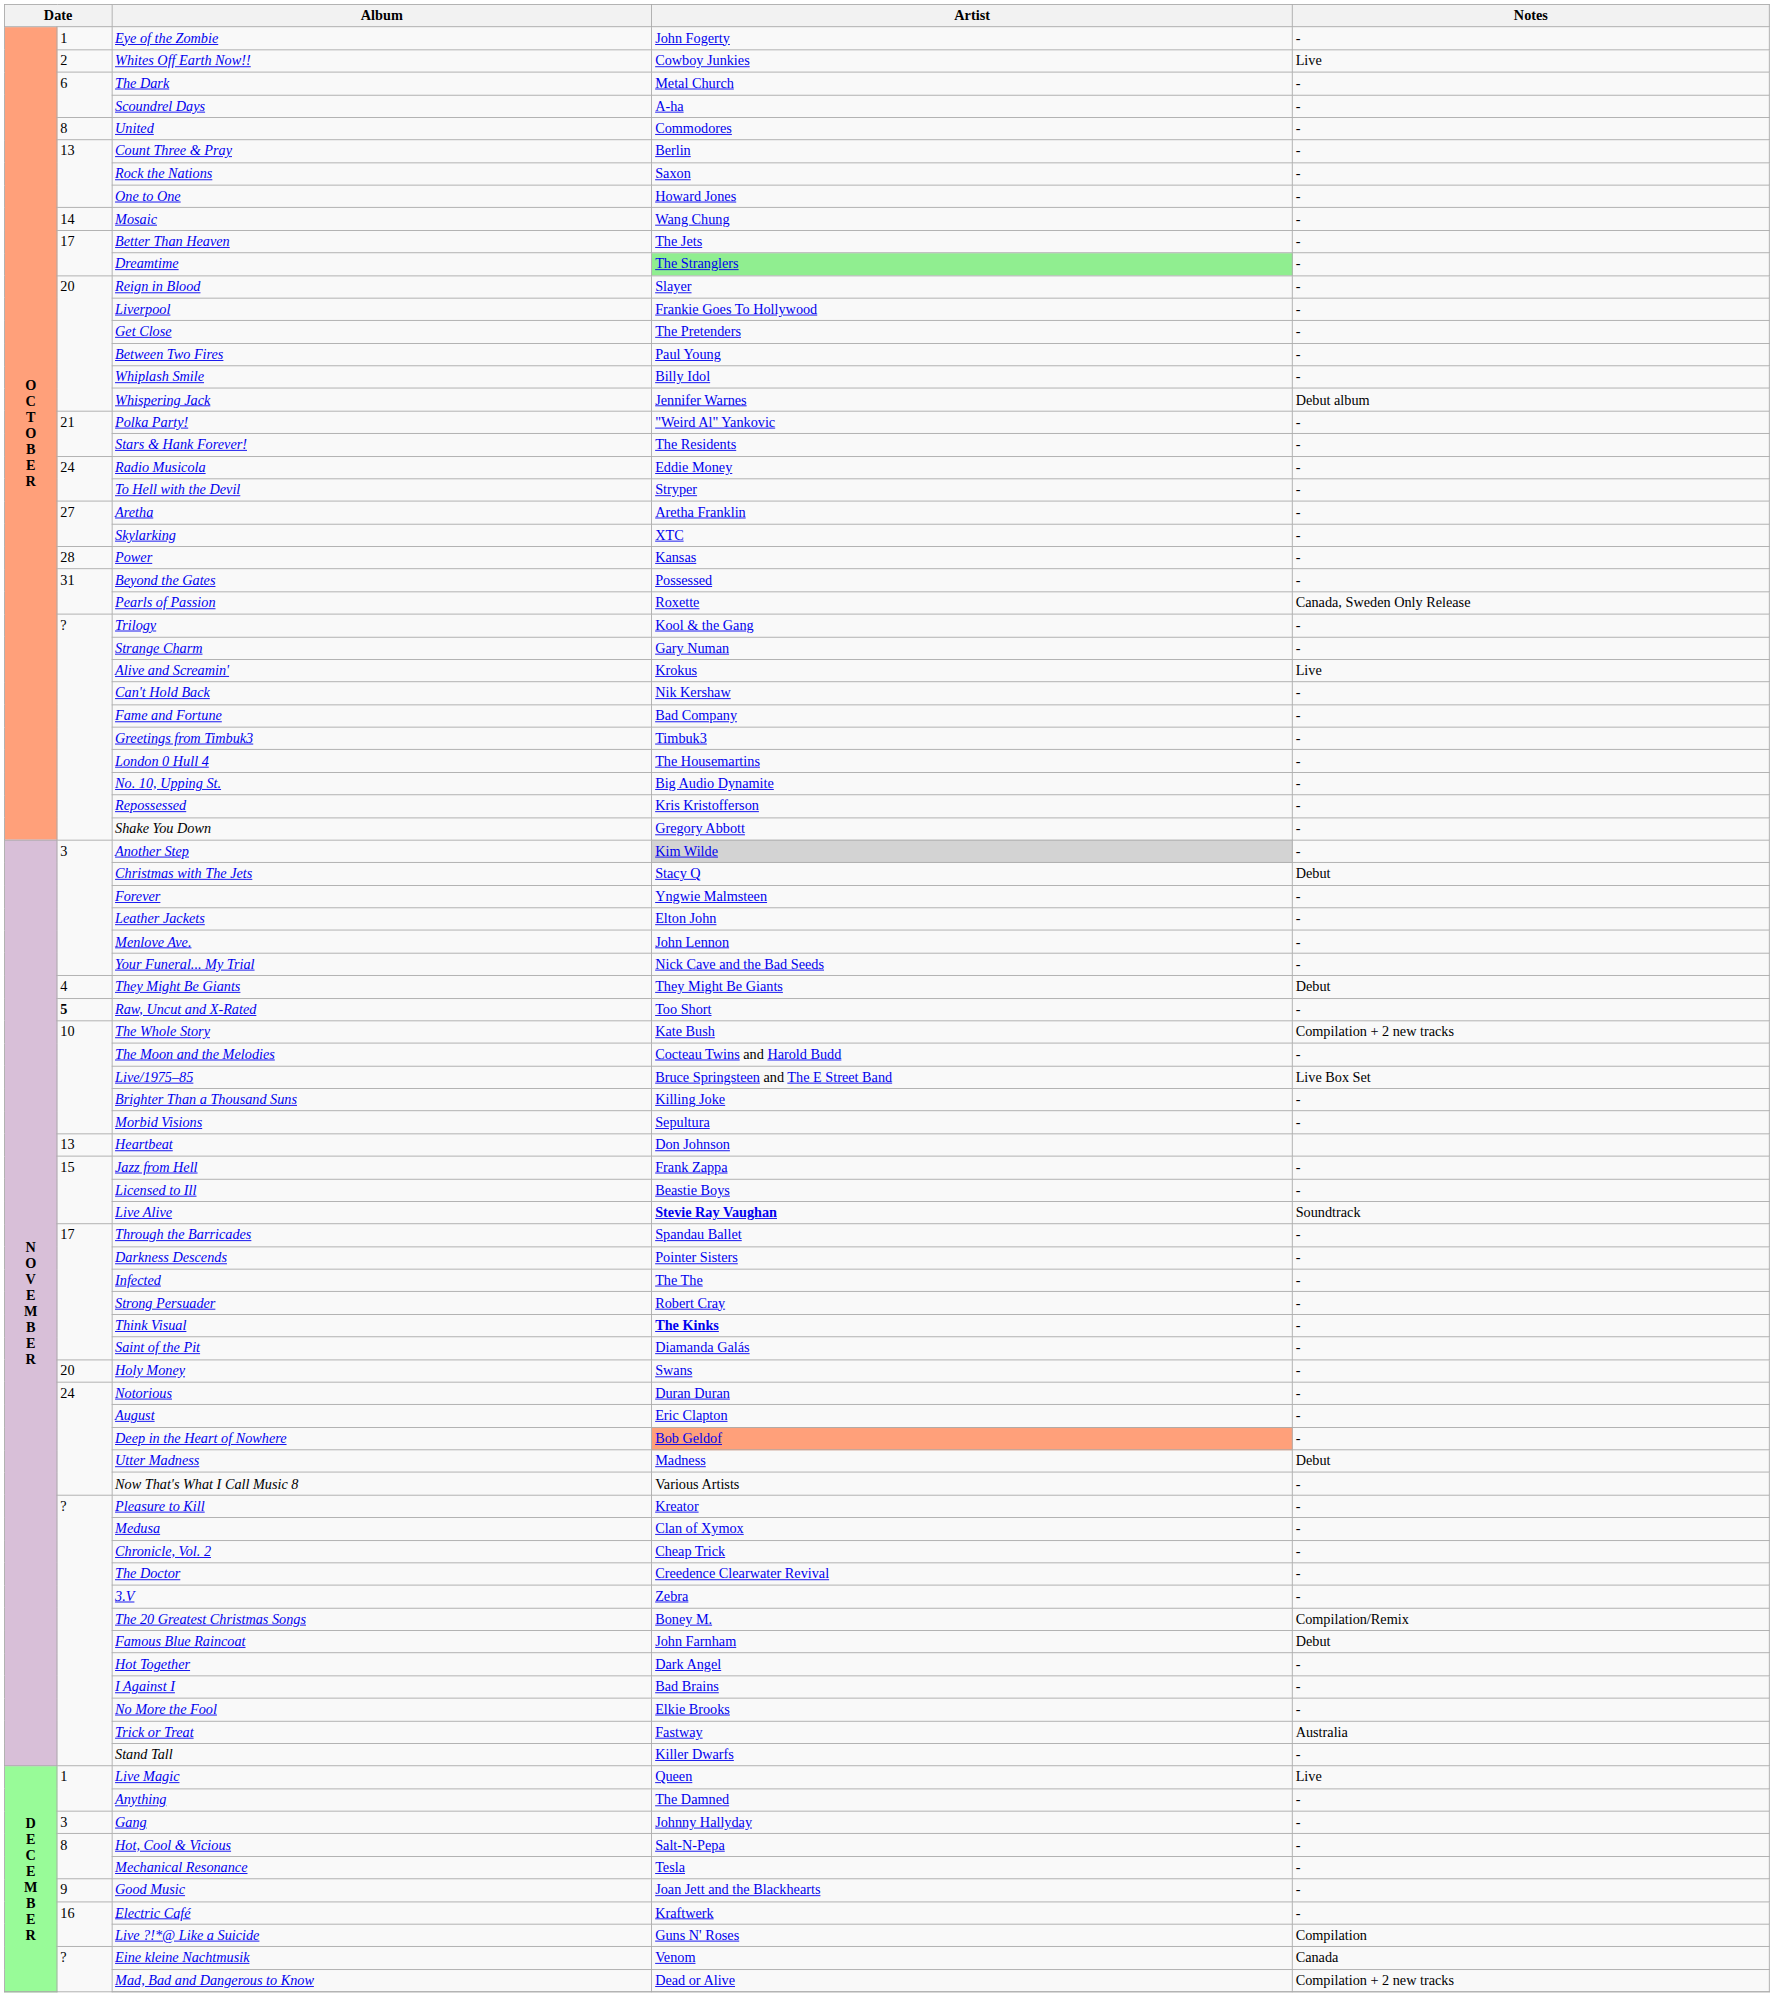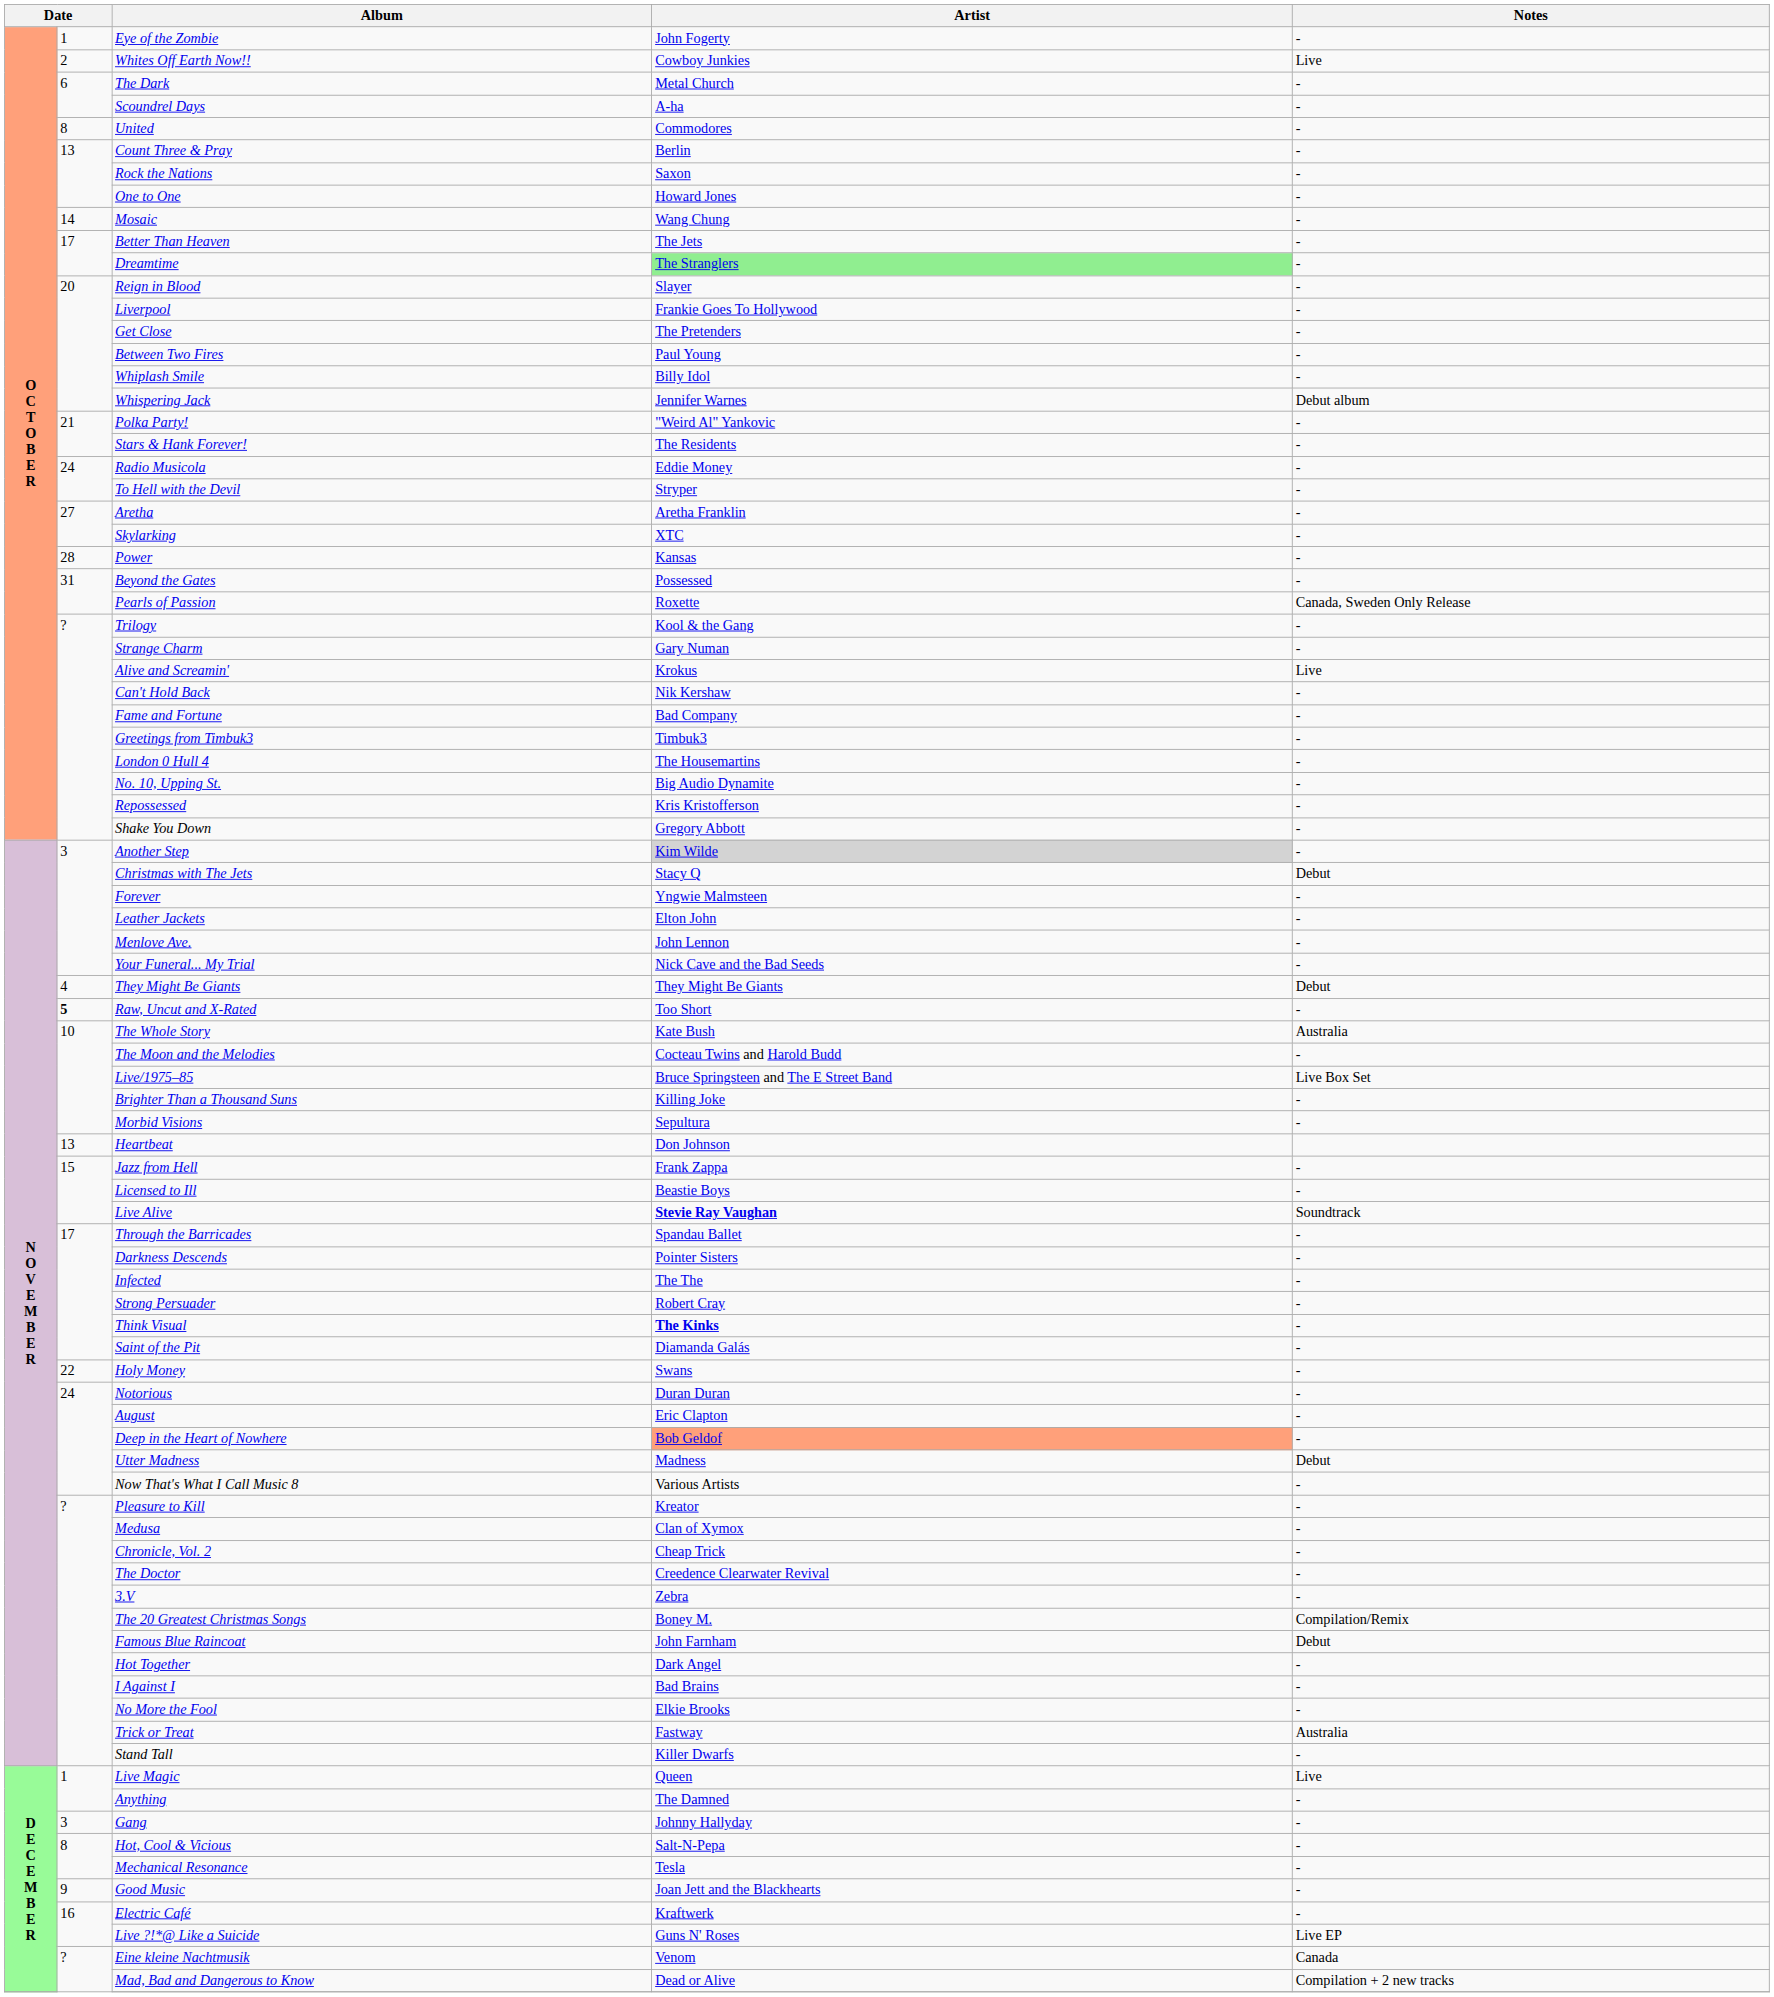(1375, 1032) Compilation + 2 new tracks -> (1322, 1032) Australia
(67, 1370) 20 -> (67, 1370) 22
(1331, 1935) Compilation -> (1319, 1935) Live EP
